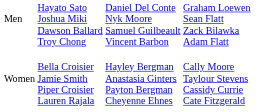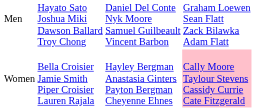(216, 84) no background -> (216, 84) pink background
